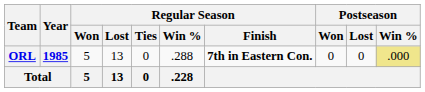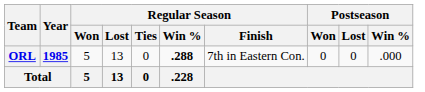(182, 56) normal -> (182, 56) bold
(260, 56) bold -> (256, 56) normal
(398, 56) khaki background -> (391, 56) no background
